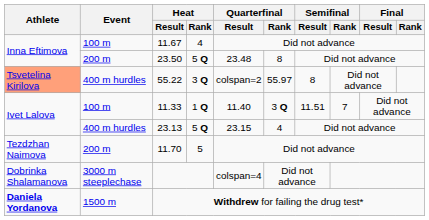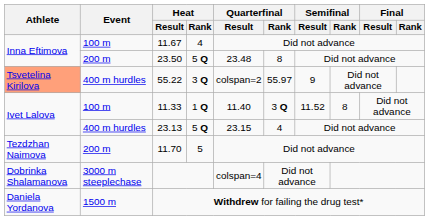(313, 80) 8 -> (313, 80) 9
(313, 107) 11.51 -> (313, 107) 11.52
(345, 107) 7 -> (345, 107) 8
(32, 203) bold -> (30, 203) normal
